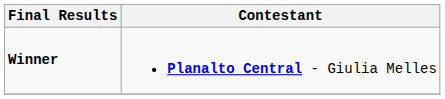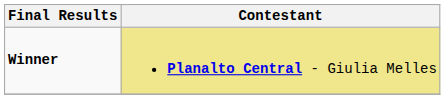(281, 69) no background -> (281, 69) khaki background
